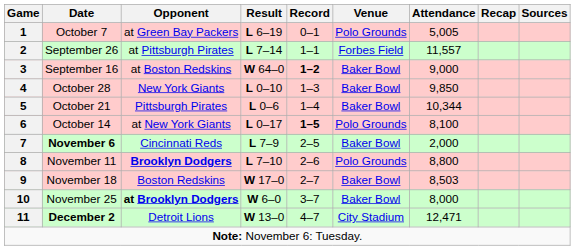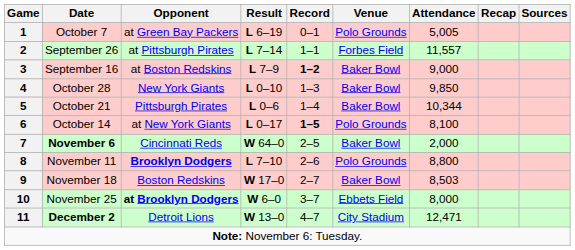(264, 69) W 64–0 -> (264, 69) L 7–9
(264, 143) L 7–9 -> (264, 143) W 64–0
(371, 198) Baker Bowl -> (371, 198) Ebbets Field
